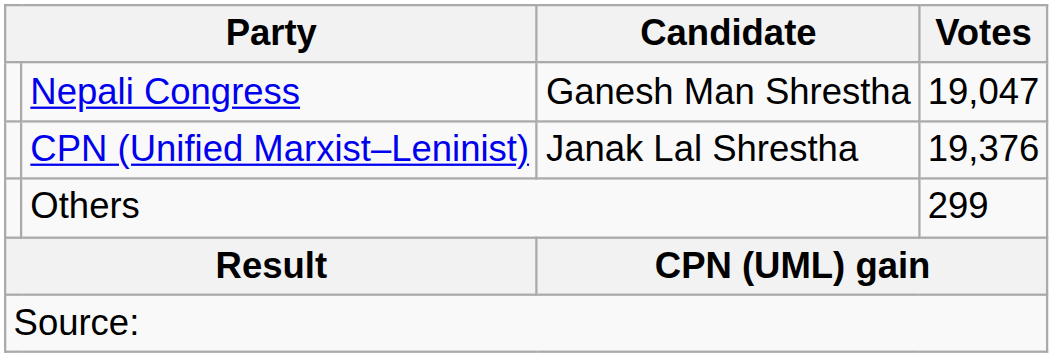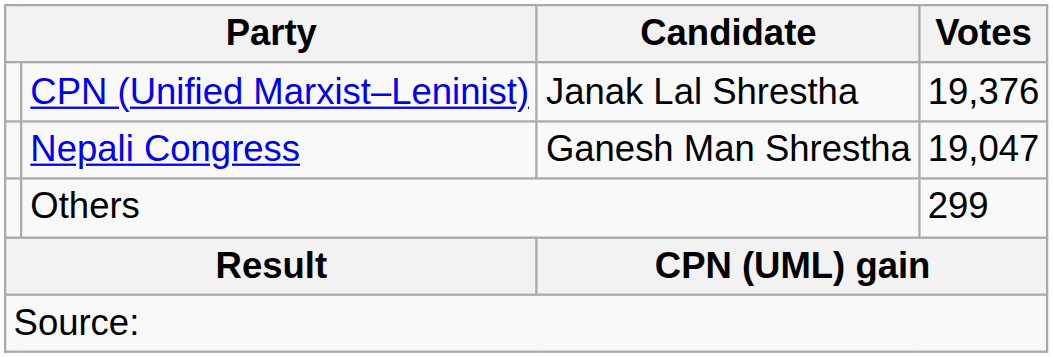rows swapped: (280, 149) <-> (165, 91)
